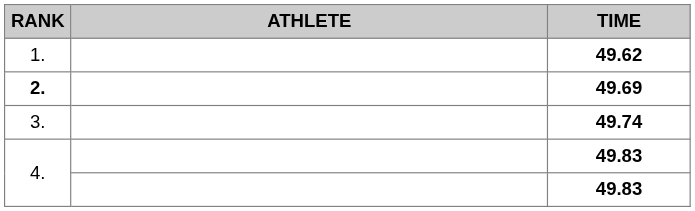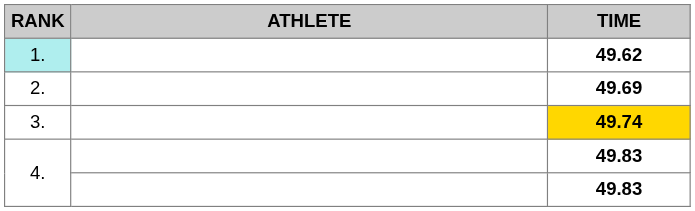(38, 54) no background -> (38, 54) paleturquoise background
(38, 88) bold -> (38, 88) normal
(619, 122) no background -> (619, 122) gold background
